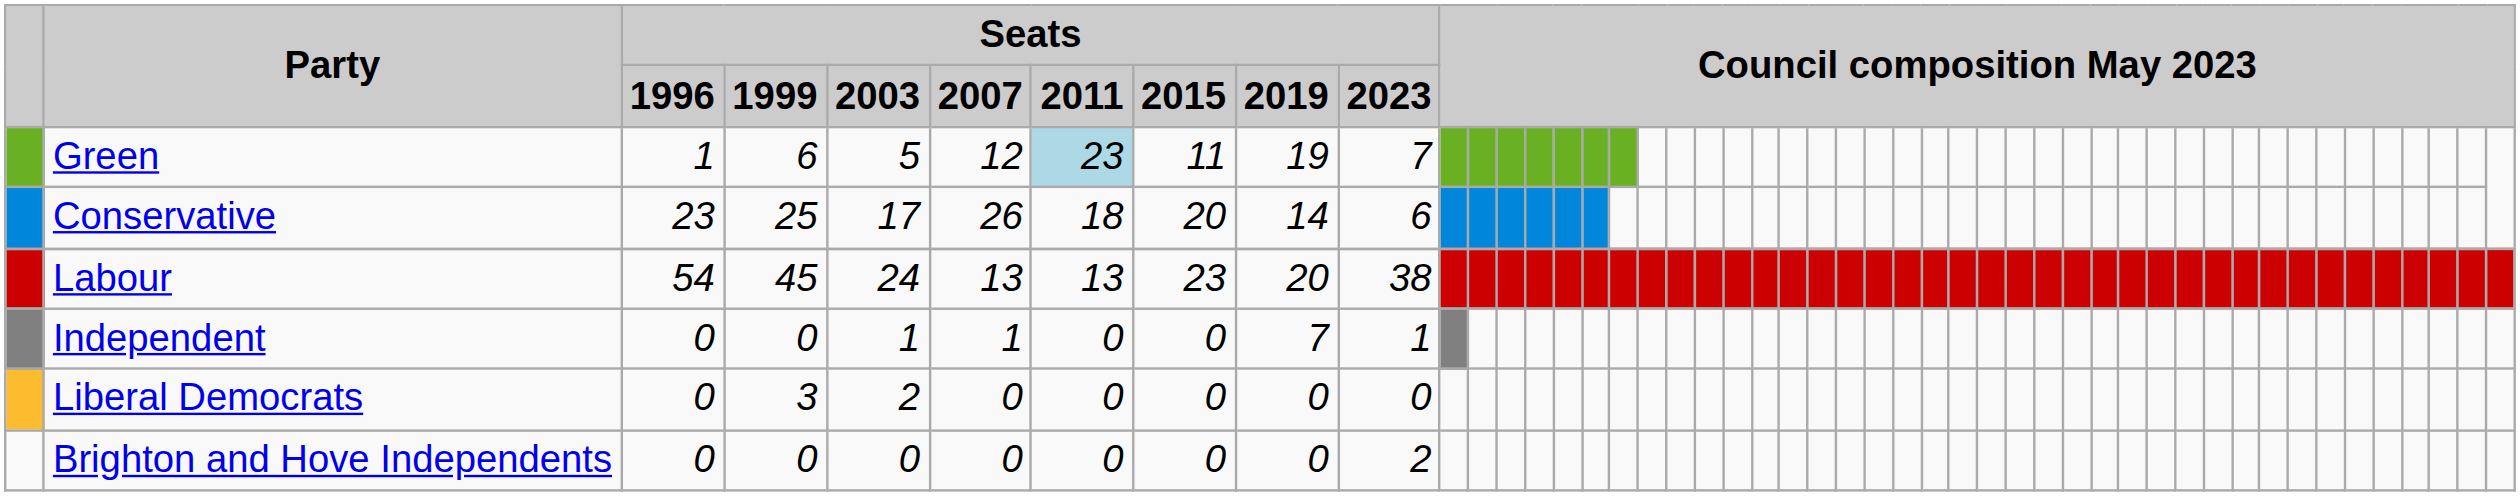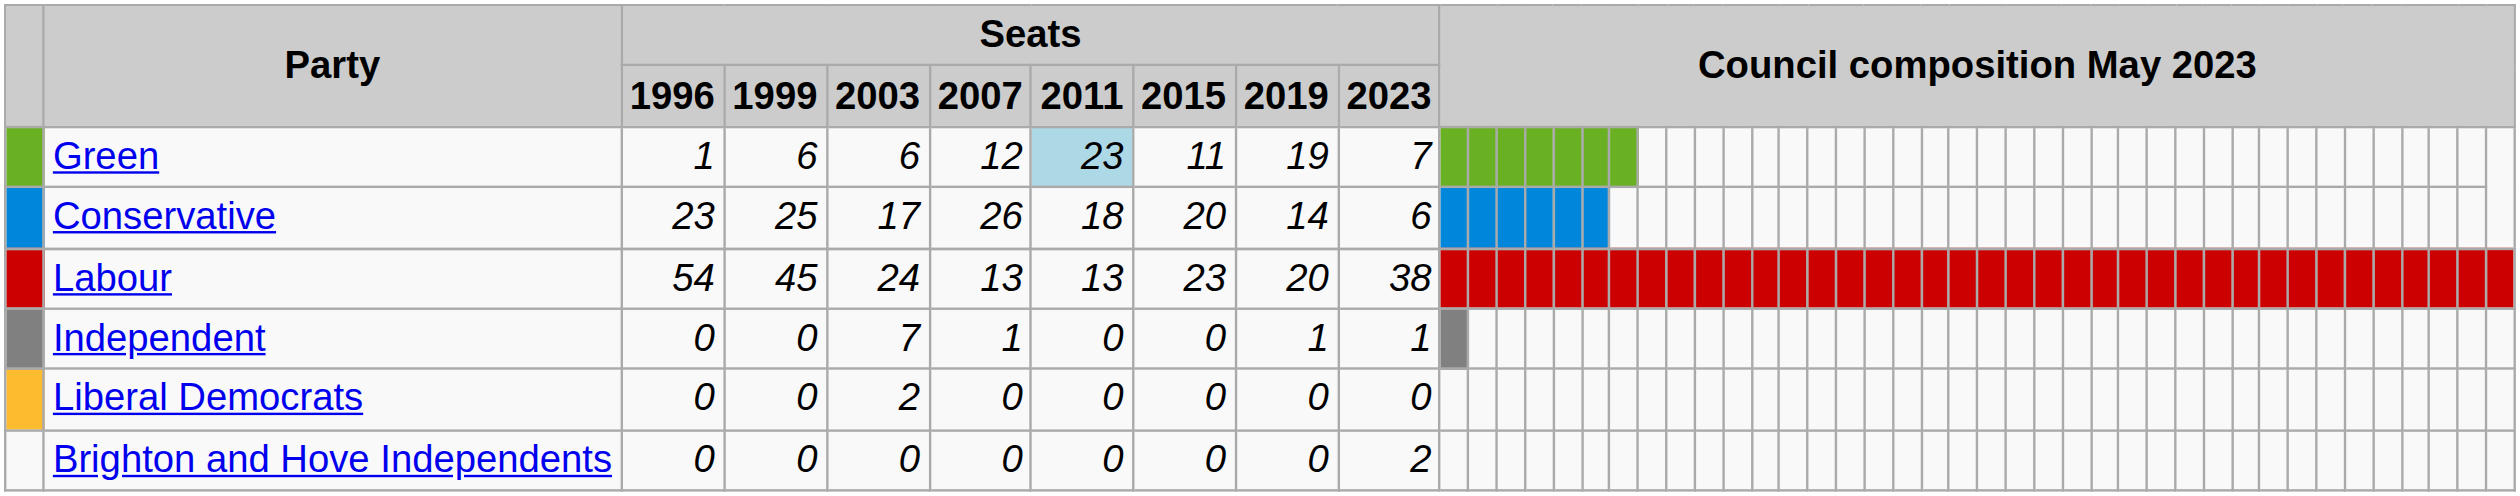(909, 156) 5 -> (909, 156) 6
(909, 338) 1 -> (909, 338) 7
(1318, 338) 7 -> (1318, 338) 1
(807, 398) 3 -> (807, 398) 0
